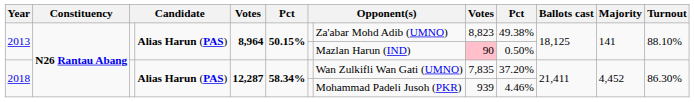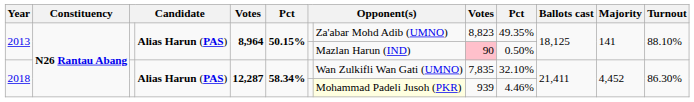(516, 32) 49.38% -> (516, 32) 49.35%
(516, 69) 37.20% -> (516, 69) 32.10%
(389, 87) no background -> (389, 87) lightyellow background
